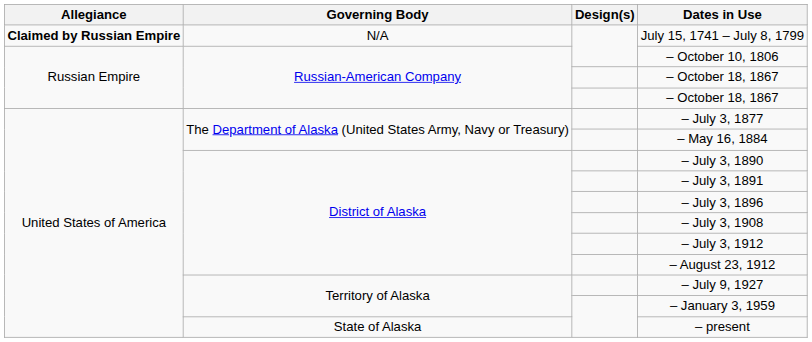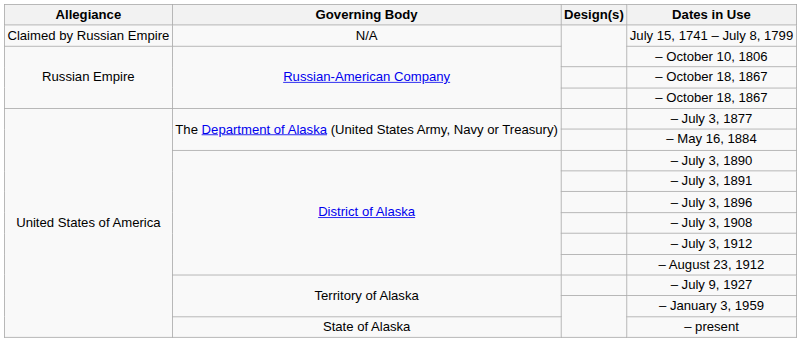(94, 35) bold -> (88, 35) normal
